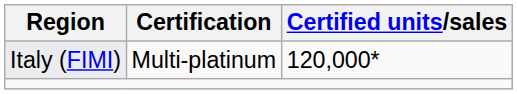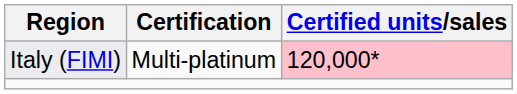(333, 59) no background -> (333, 59) pink background
